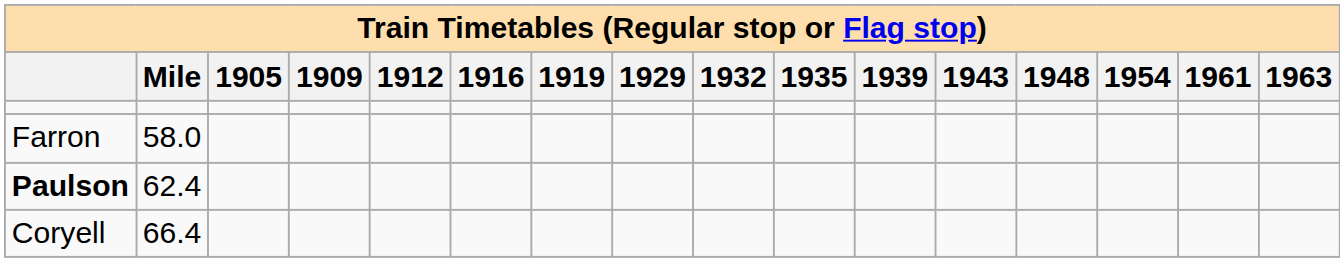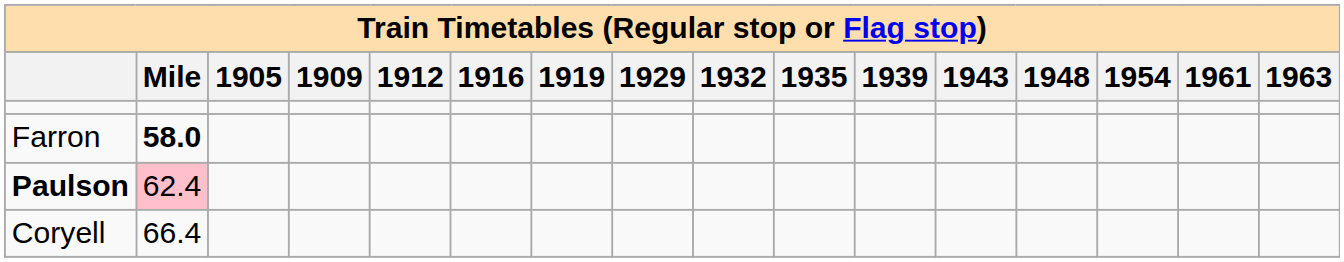(172, 137) normal -> (172, 137) bold
(172, 185) no background -> (172, 185) pink background
